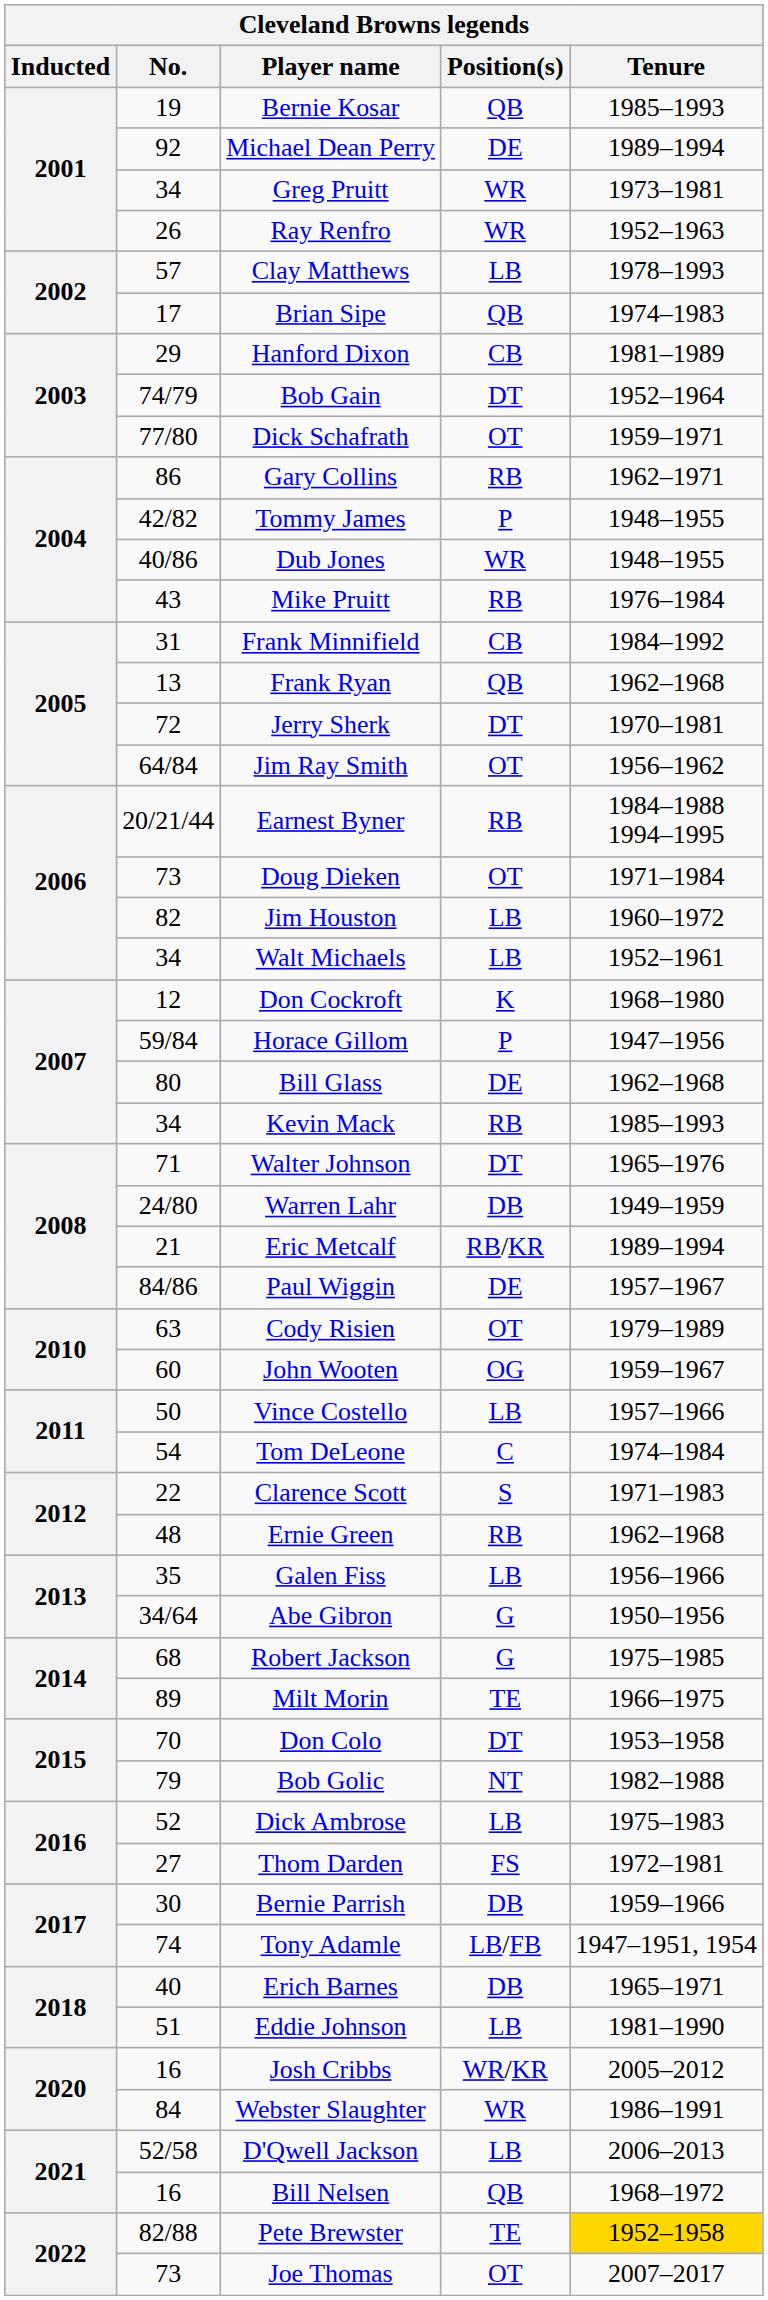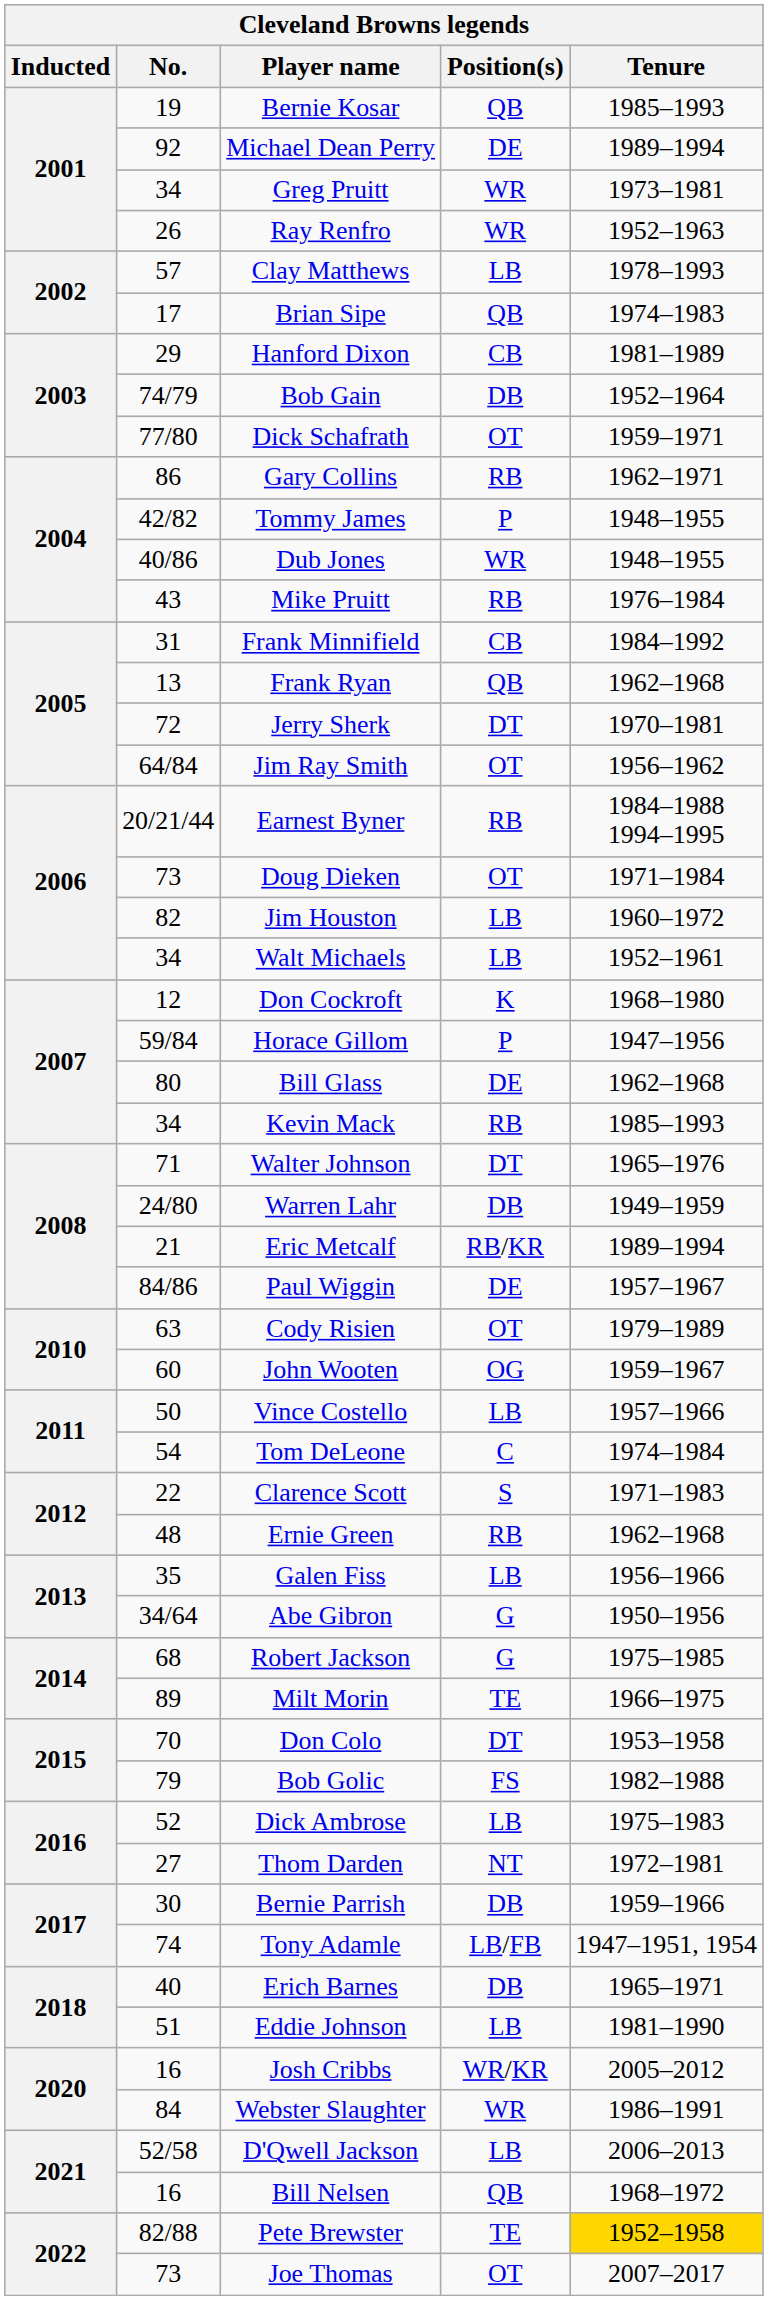(505, 395) DT -> (505, 395) DB
(505, 1780) NT -> (505, 1780) FS
(505, 1862) FS -> (505, 1862) NT
